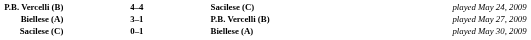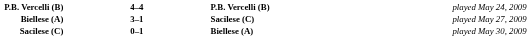(232, 7) Sacilese (C) -> (240, 7) P.B. Vercelli (B)
(240, 19) P.B. Vercelli (B) -> (232, 19) Sacilese (C)
